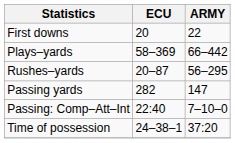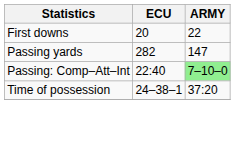- row: (40, 52)
- row: (45, 71)
(208, 109) no background -> (208, 71) lightgreen background
